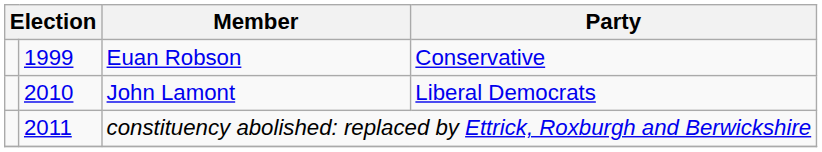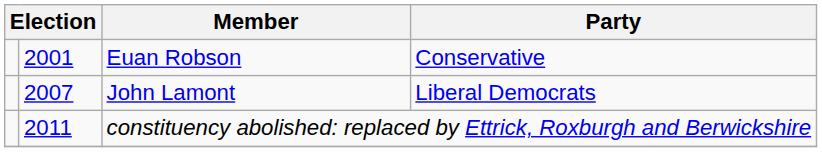(49, 57) 1999 -> (49, 57) 2001
(49, 92) 2010 -> (49, 92) 2007
